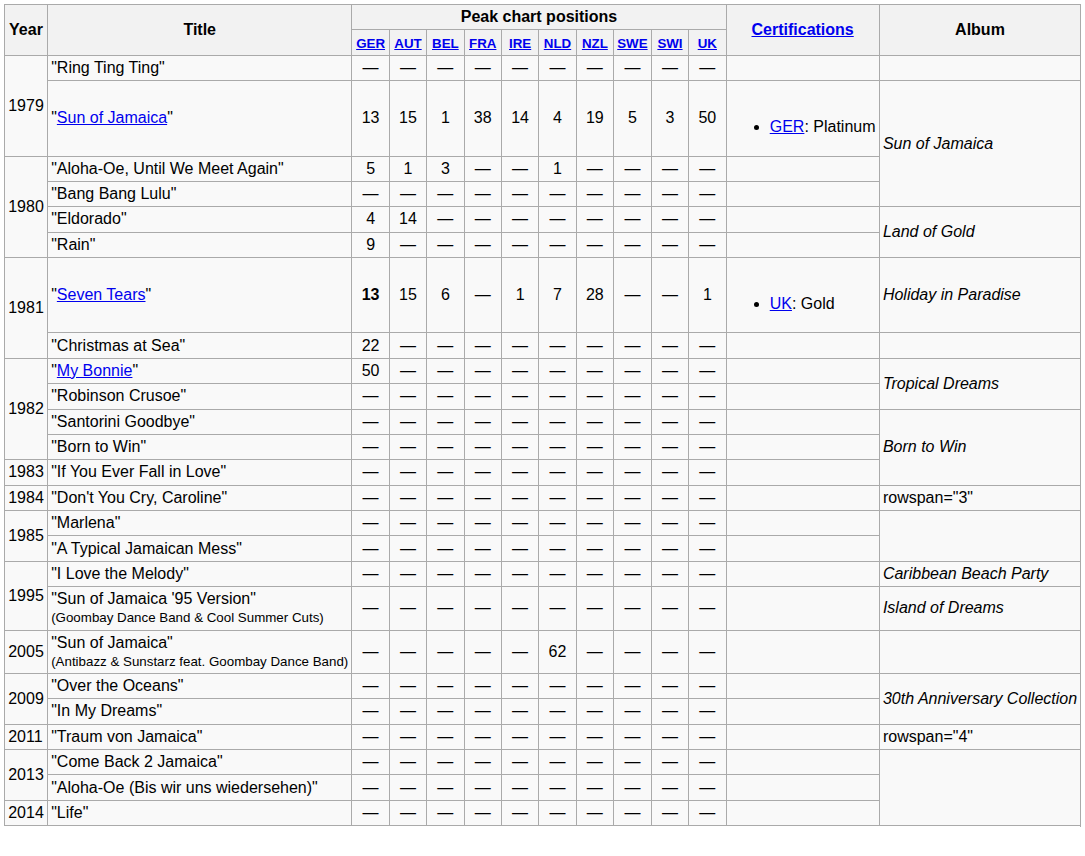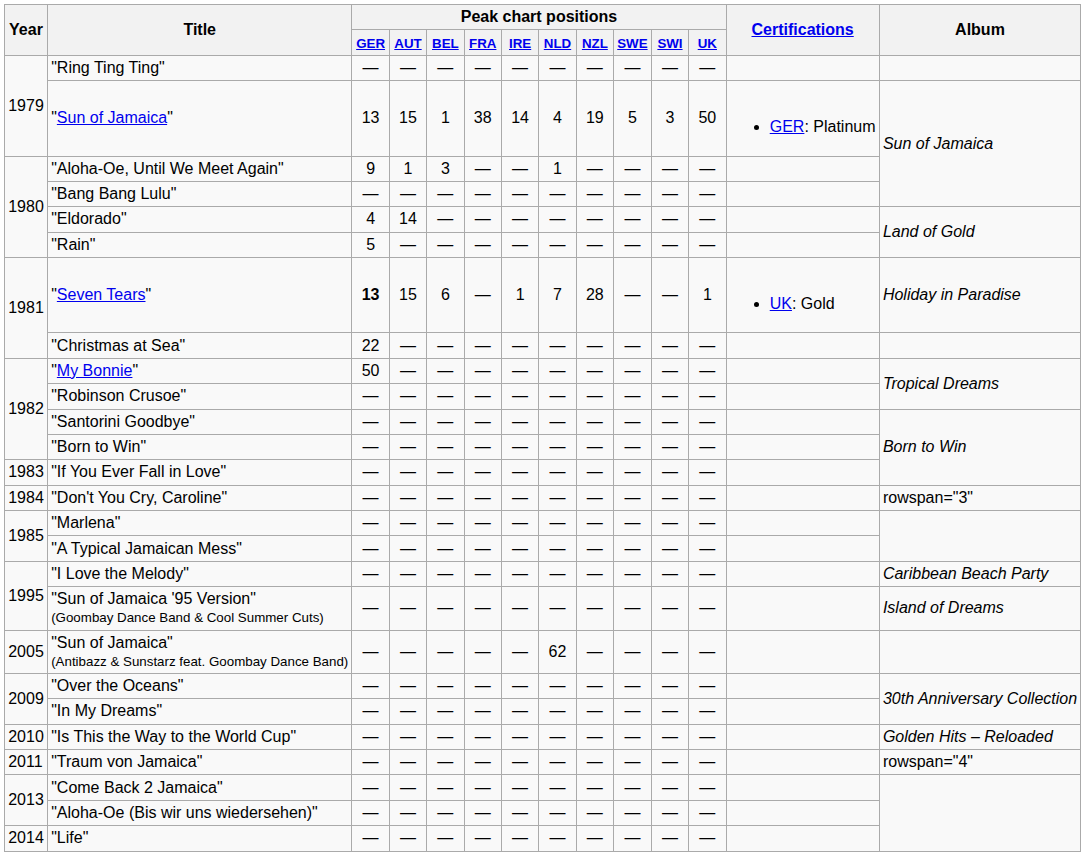(371, 168) 5 -> (371, 168) 9
(371, 244) 9 -> (371, 244) 5
+ row: (174, 736)
